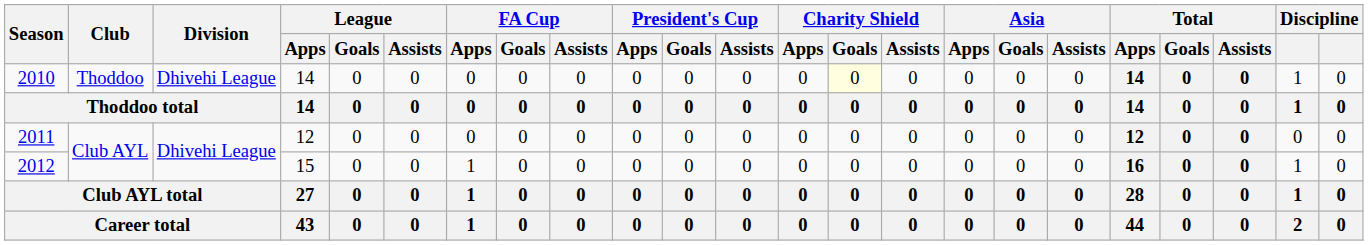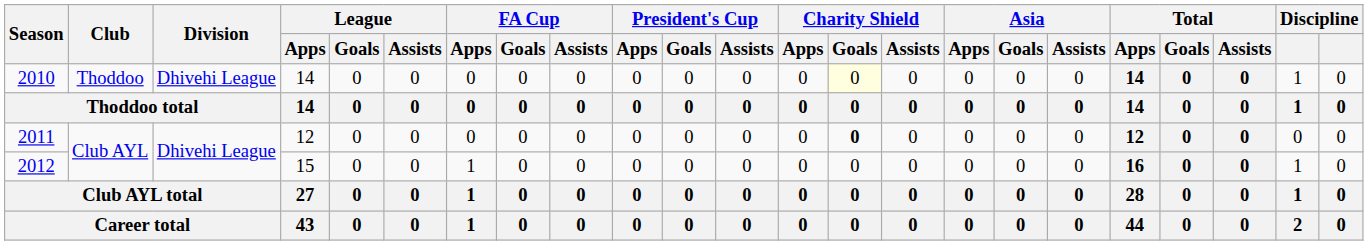(855, 136) normal -> (855, 136) bold
